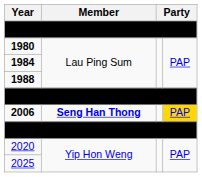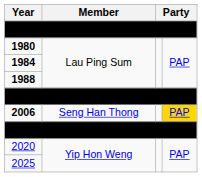(99, 113) bold -> (99, 113) normal
